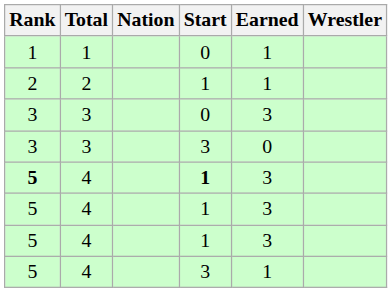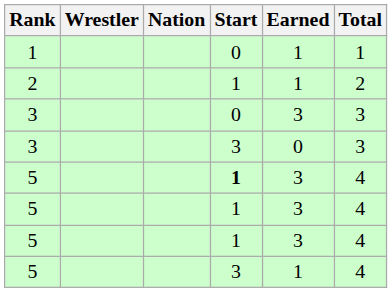columns swapped: (345, 20) <-> (86, 20)
(32, 177) bold -> (32, 177) normal
